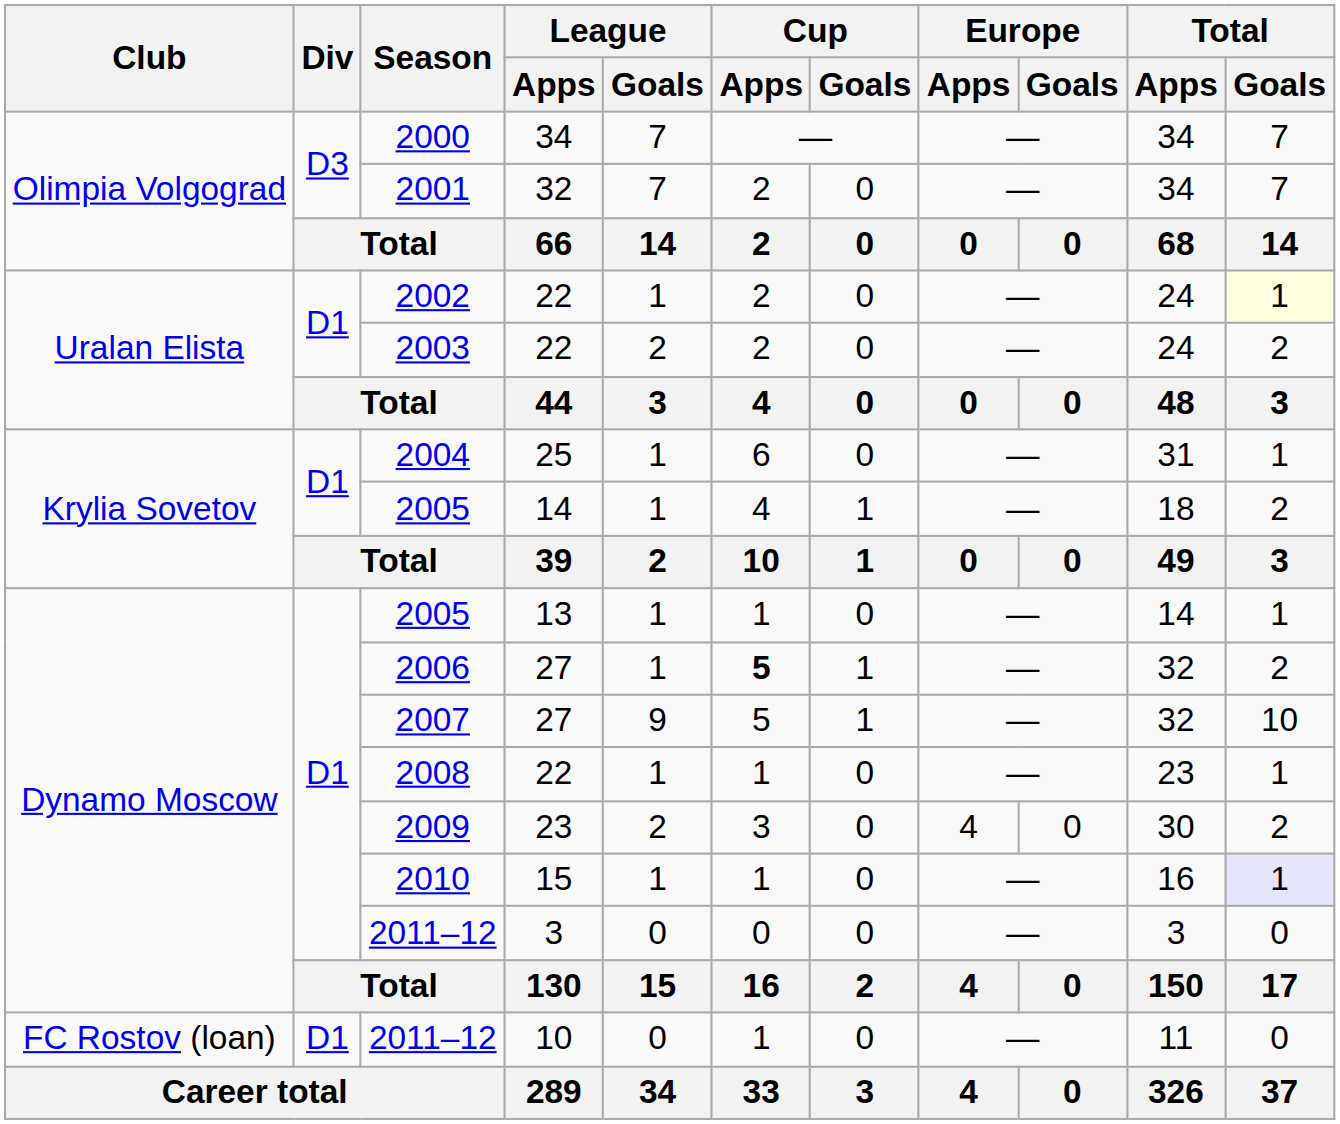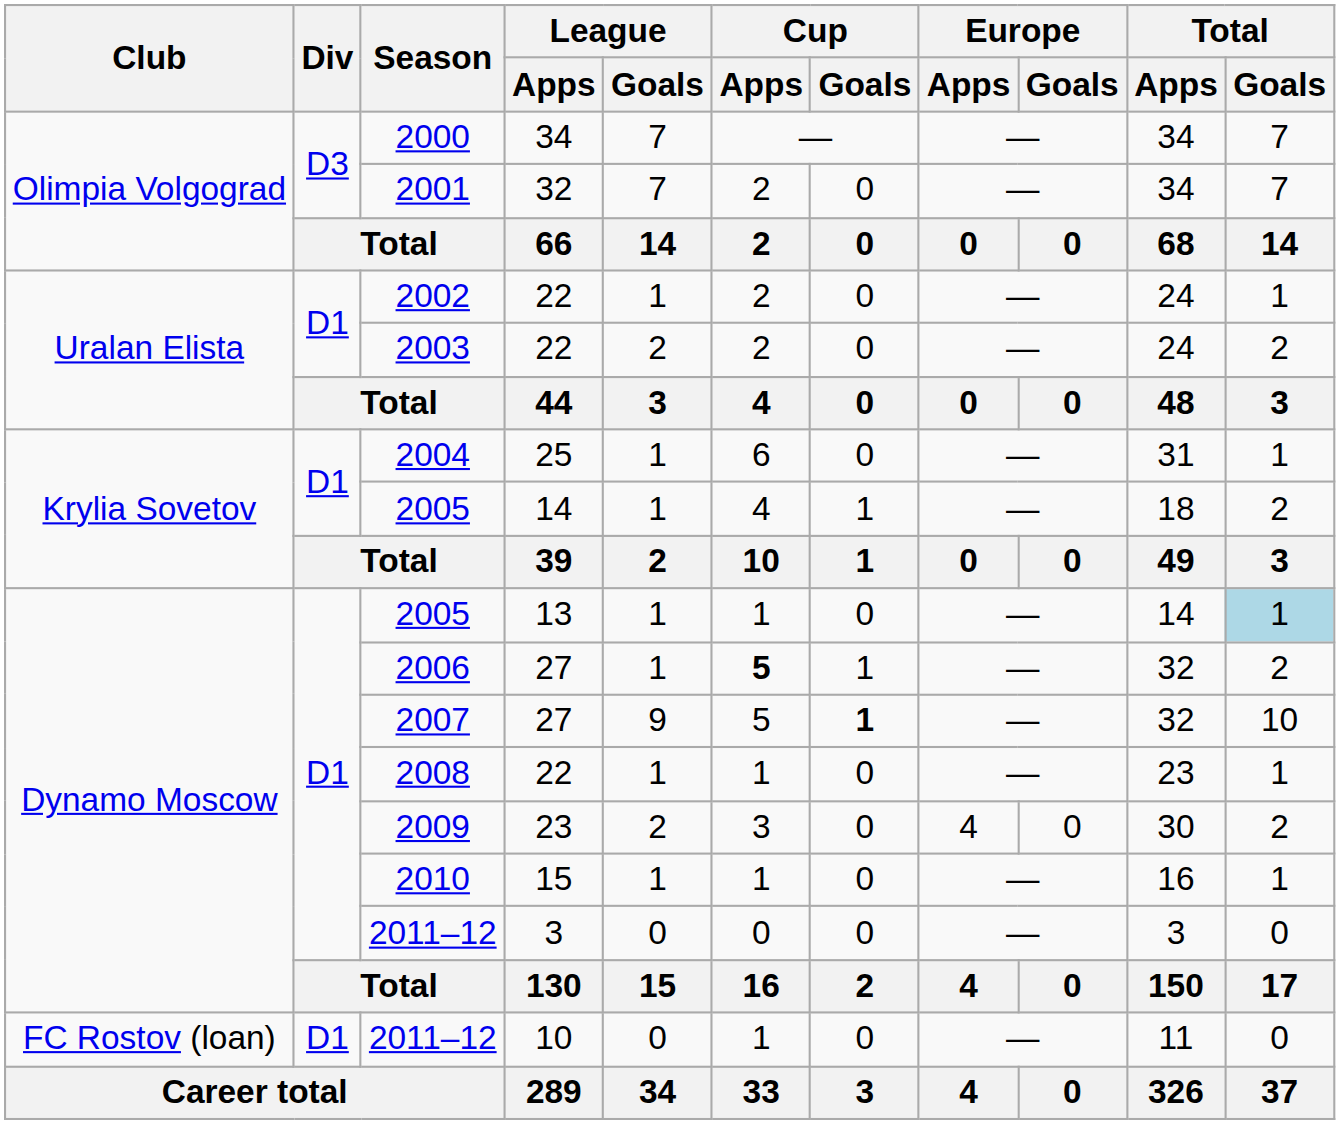(1280, 296) lightyellow background -> (1280, 296) no background
(1280, 614) no background -> (1280, 614) lightblue background
(865, 720) normal -> (865, 720) bold
(1280, 879) lavender background -> (1280, 879) no background
